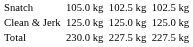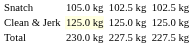(85, 22) no background -> (85, 22) lightyellow background
